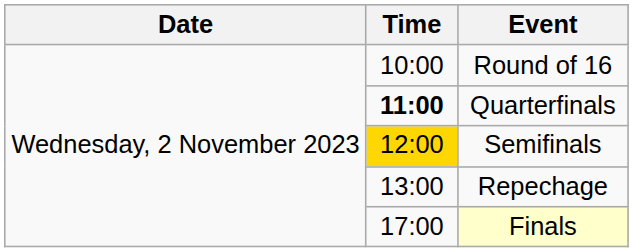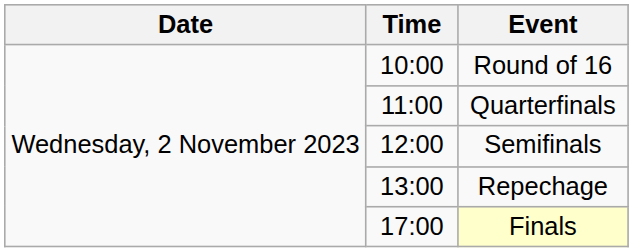(412, 105) bold -> (412, 105) normal
(412, 145) gold background -> (412, 145) no background
